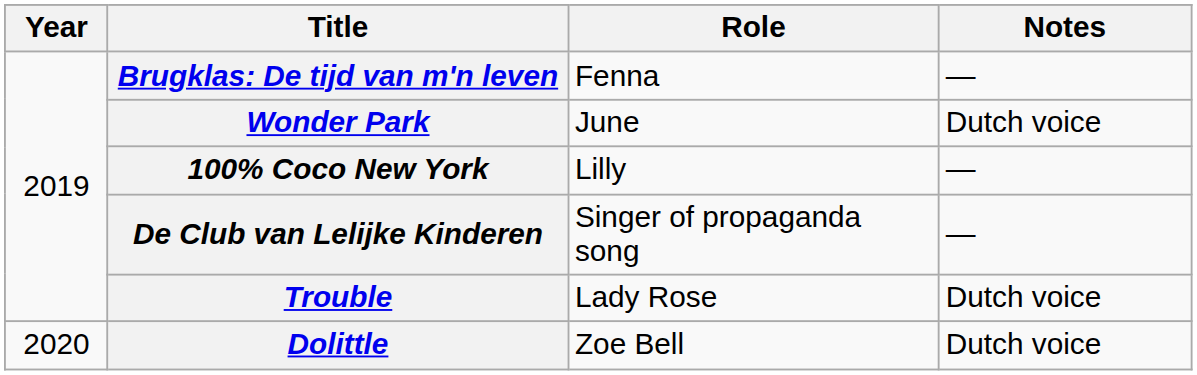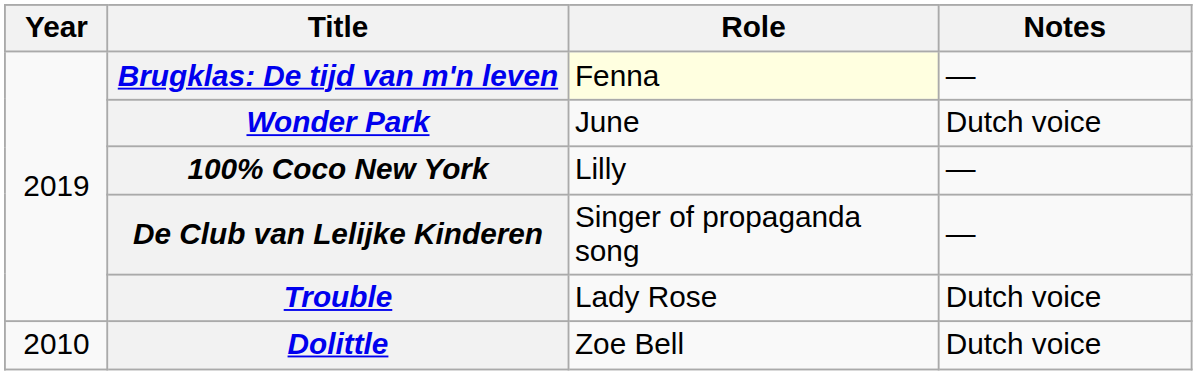(617, 75) no background -> (617, 75) lightyellow background
(56, 344) 2020 -> (56, 344) 2010
